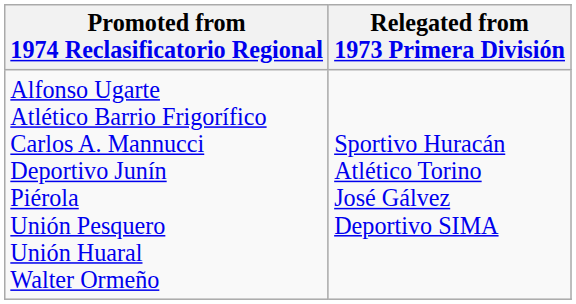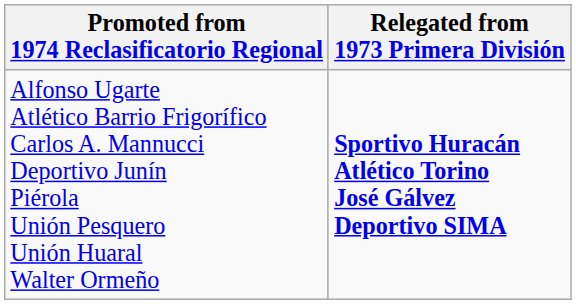(420, 184) normal -> (427, 184) bold
